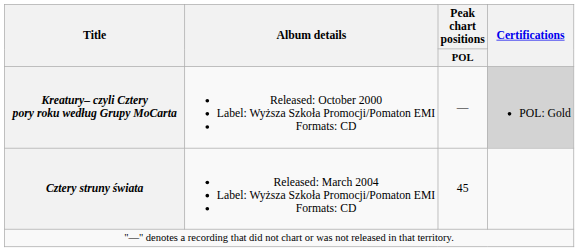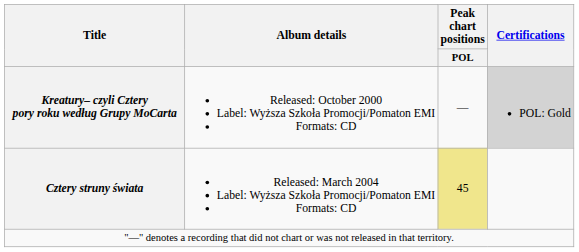(463, 188) no background -> (463, 188) khaki background
